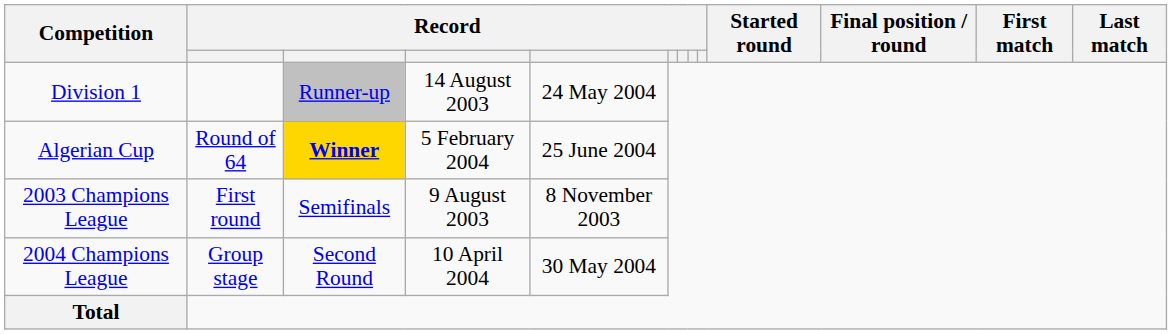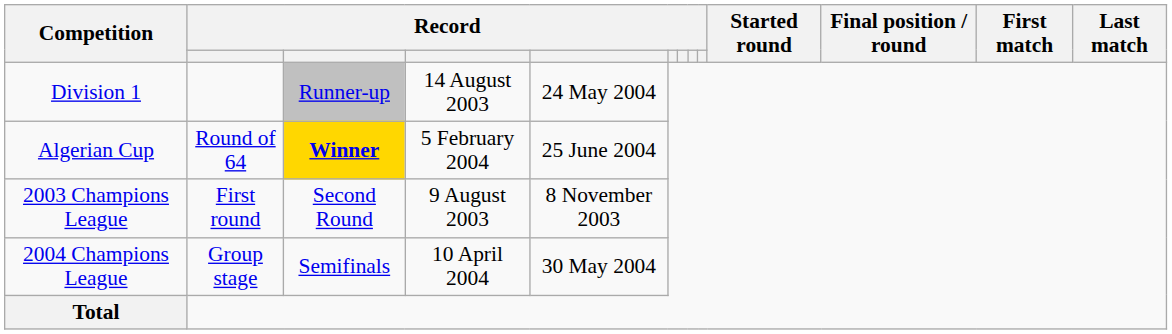(344, 207) Semifinals -> (344, 207) Second Round
(344, 266) Second Round -> (344, 266) Semifinals
